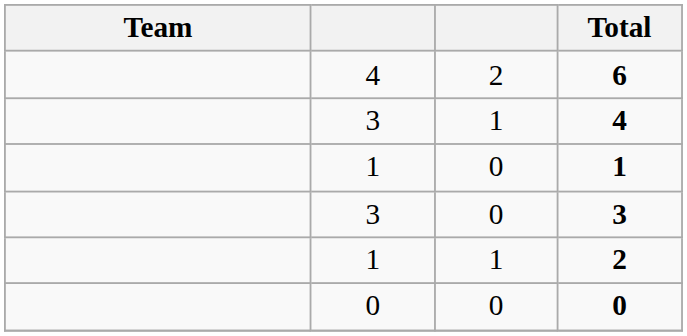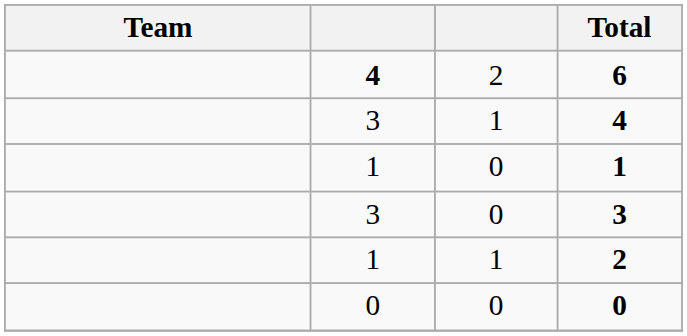(373, 74) normal -> (373, 74) bold
